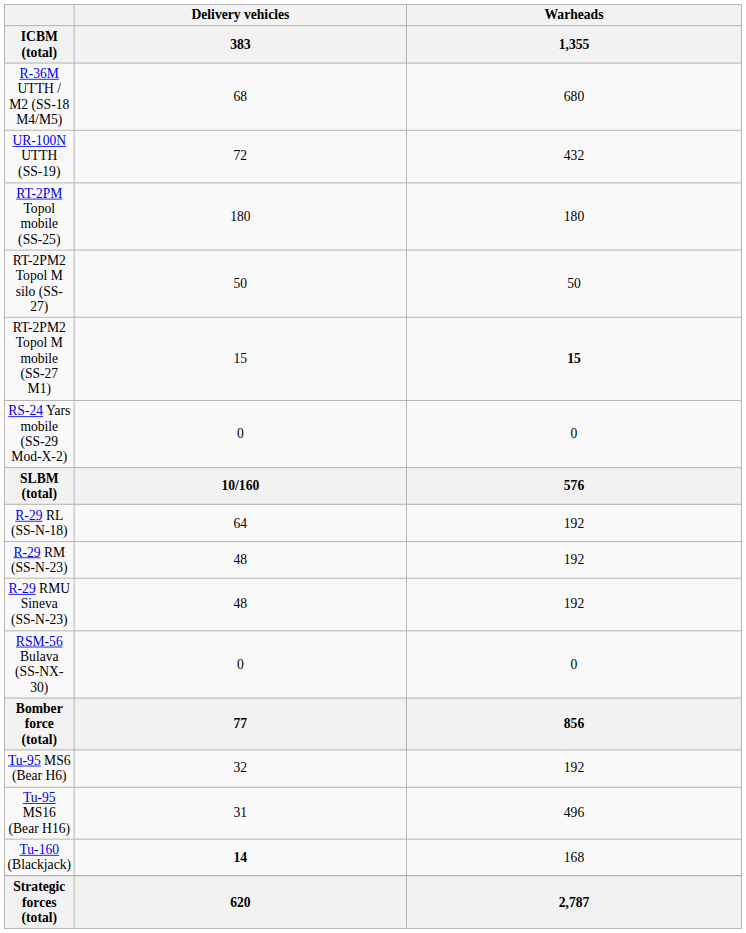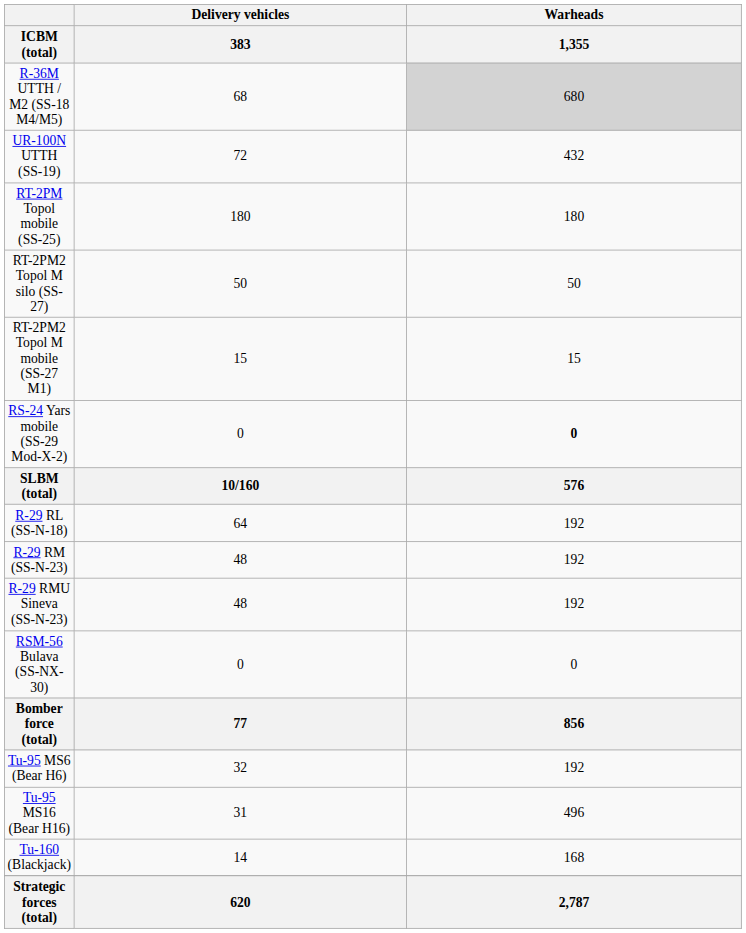(574, 96) no background -> (574, 96) lightgrey background
(574, 358) bold -> (574, 358) normal
(574, 434) normal -> (574, 434) bold
(240, 857) bold -> (240, 857) normal
